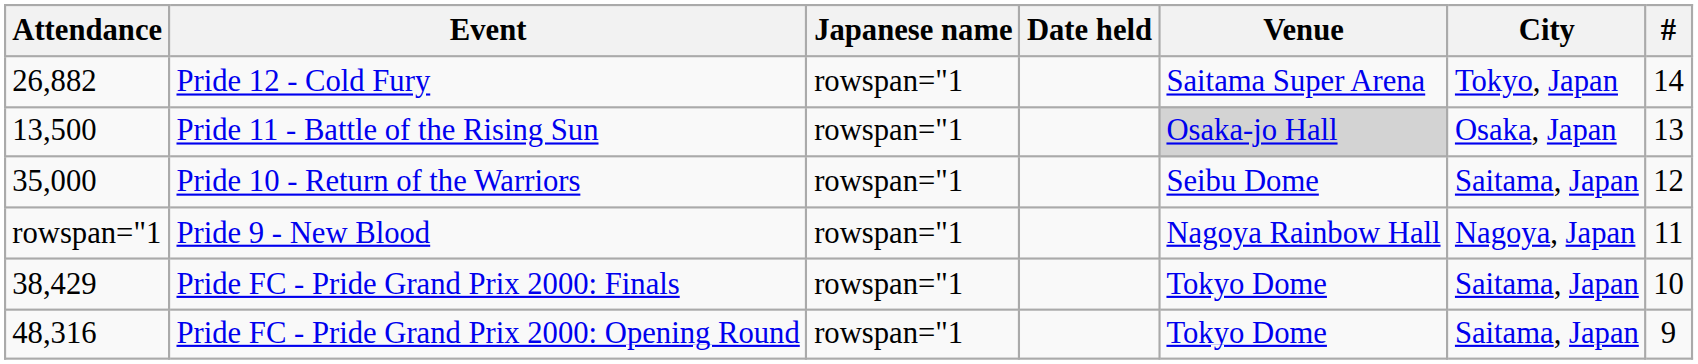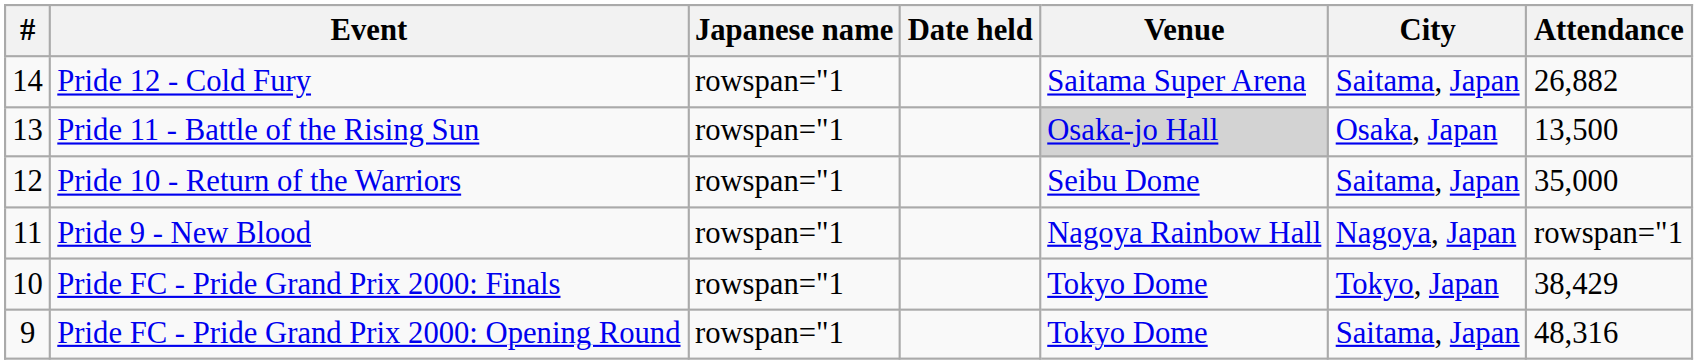columns swapped: (1669, 30) <-> (87, 30)
(1536, 80) Tokyo, Japan -> (1428, 80) Saitama, Japan
(1547, 283) Saitama, Japan -> (1417, 283) Tokyo, Japan
